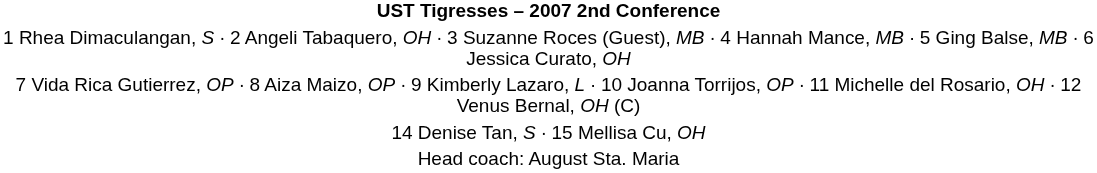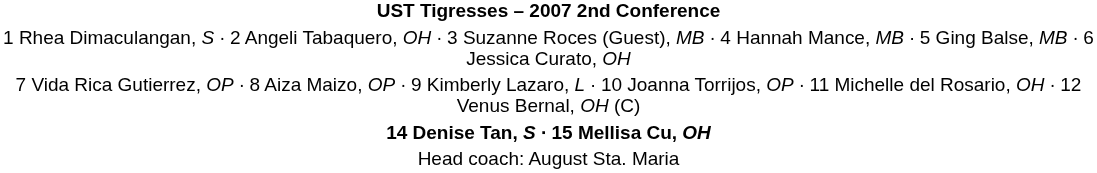(548, 132) normal -> (548, 132) bold
